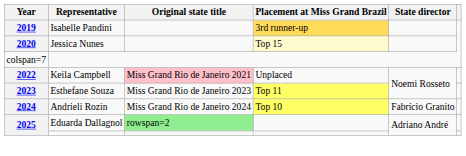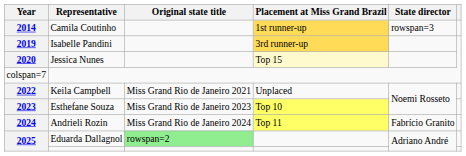+ row: (26, 28)
(189, 75) pink background -> (189, 91) no background
(269, 91) Top 11 -> (269, 107) Top 10
(269, 107) Top 10 -> (269, 123) Top 11
